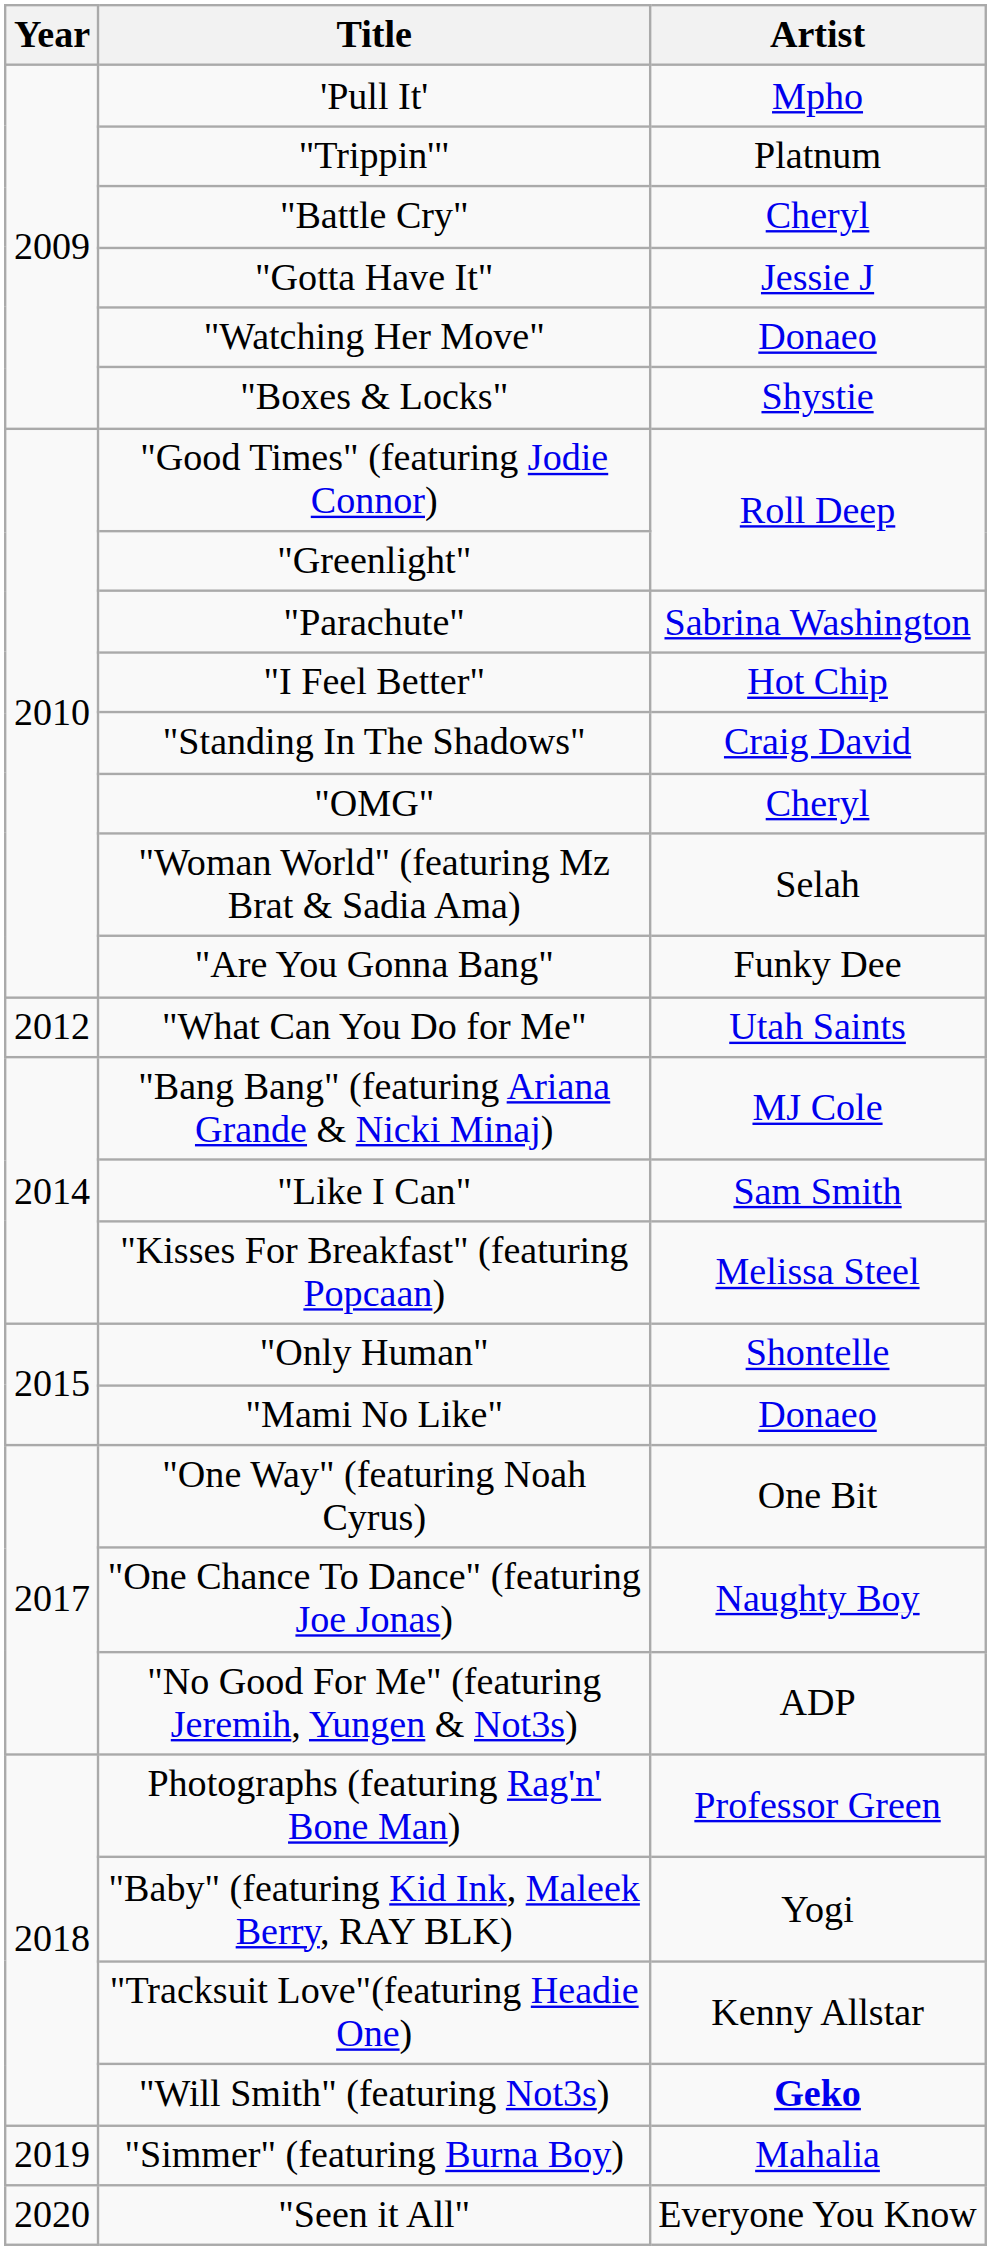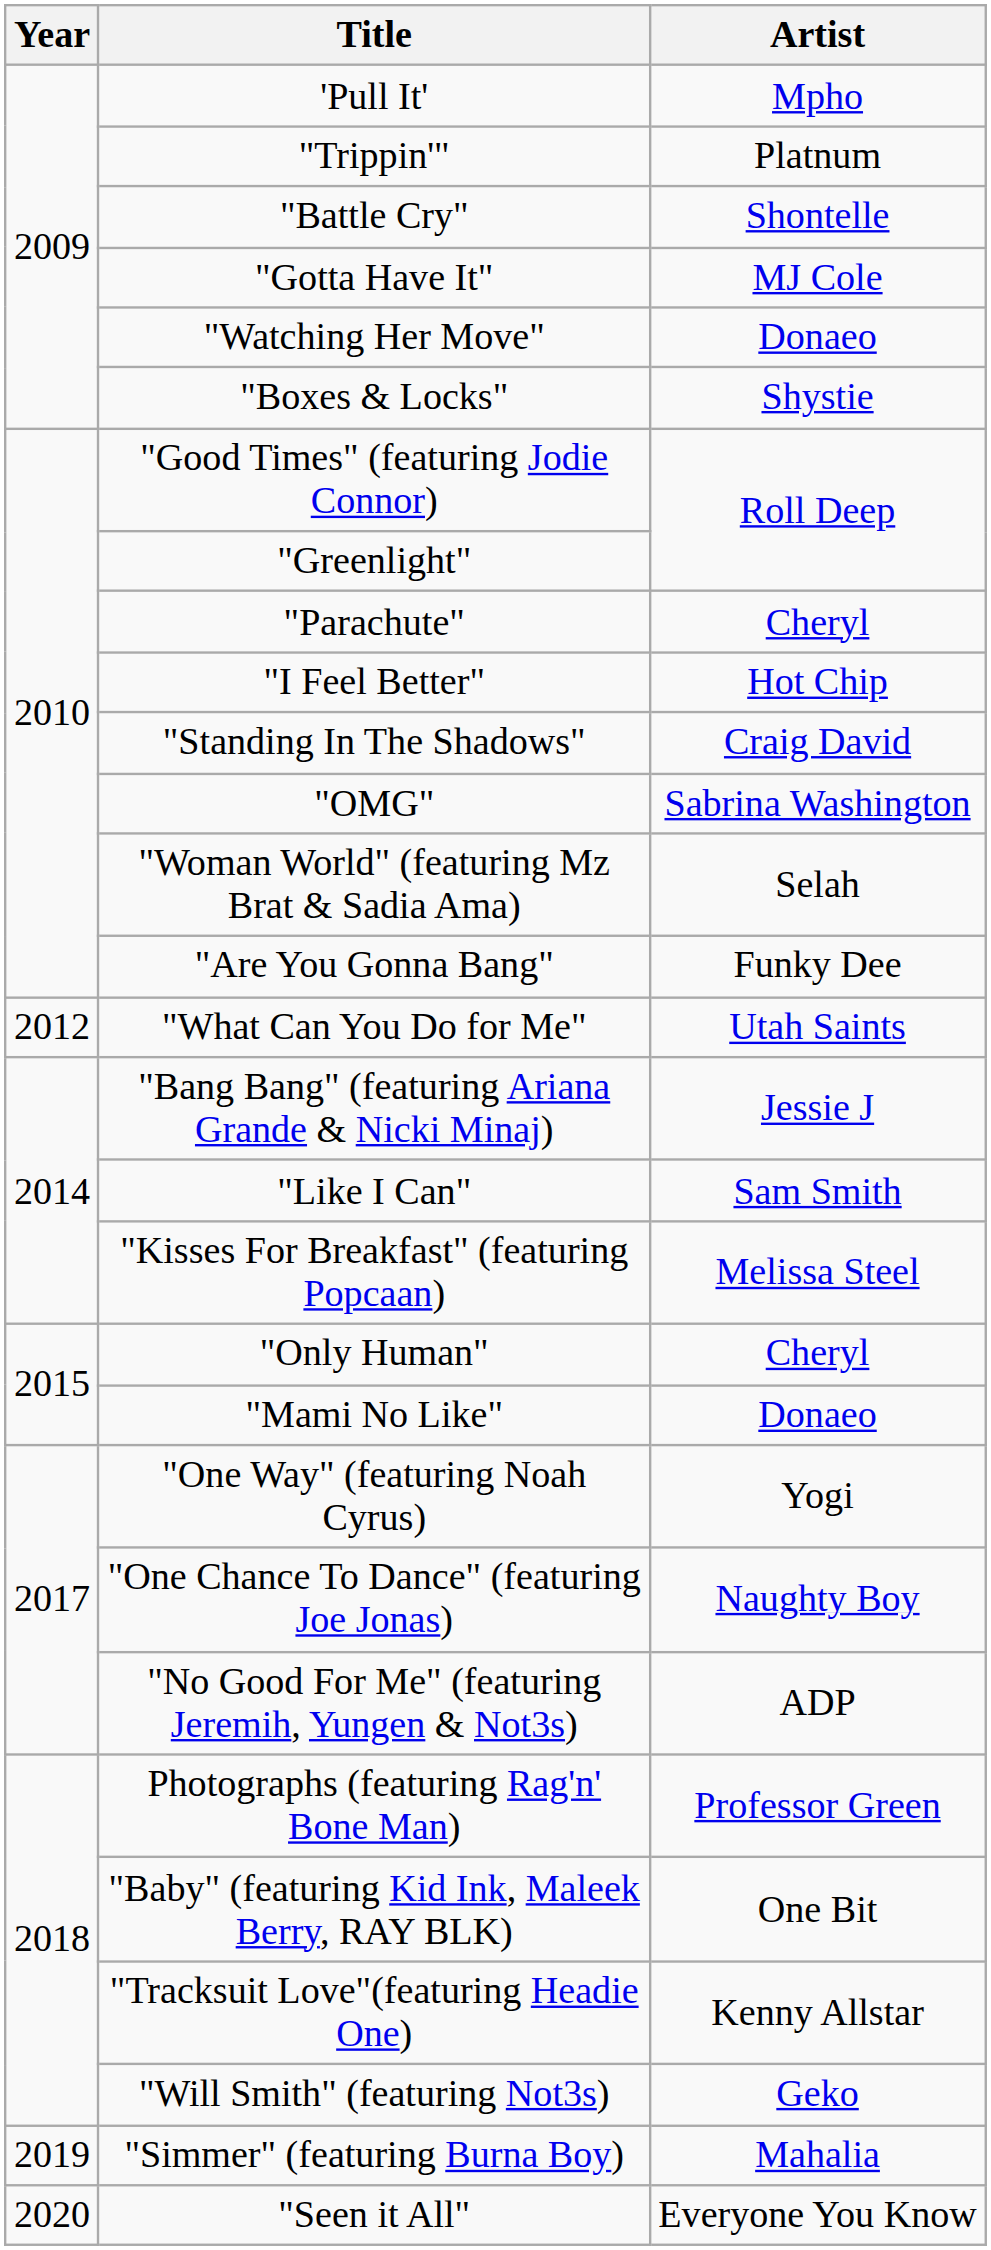(818, 215) Cheryl -> (818, 215) Shontelle
(818, 276) Jessie J -> (818, 276) MJ Cole
(818, 621) Sabrina Washington -> (818, 621) Cheryl
(818, 802) Cheryl -> (818, 802) Sabrina Washington
(818, 1108) MJ Cole -> (818, 1108) Jessie J
(818, 1353) Shontelle -> (818, 1353) Cheryl
(818, 1495) One Bit -> (818, 1495) Yogi
(818, 1908) Yogi -> (818, 1908) One Bit
(818, 2093) bold -> (818, 2093) normal
